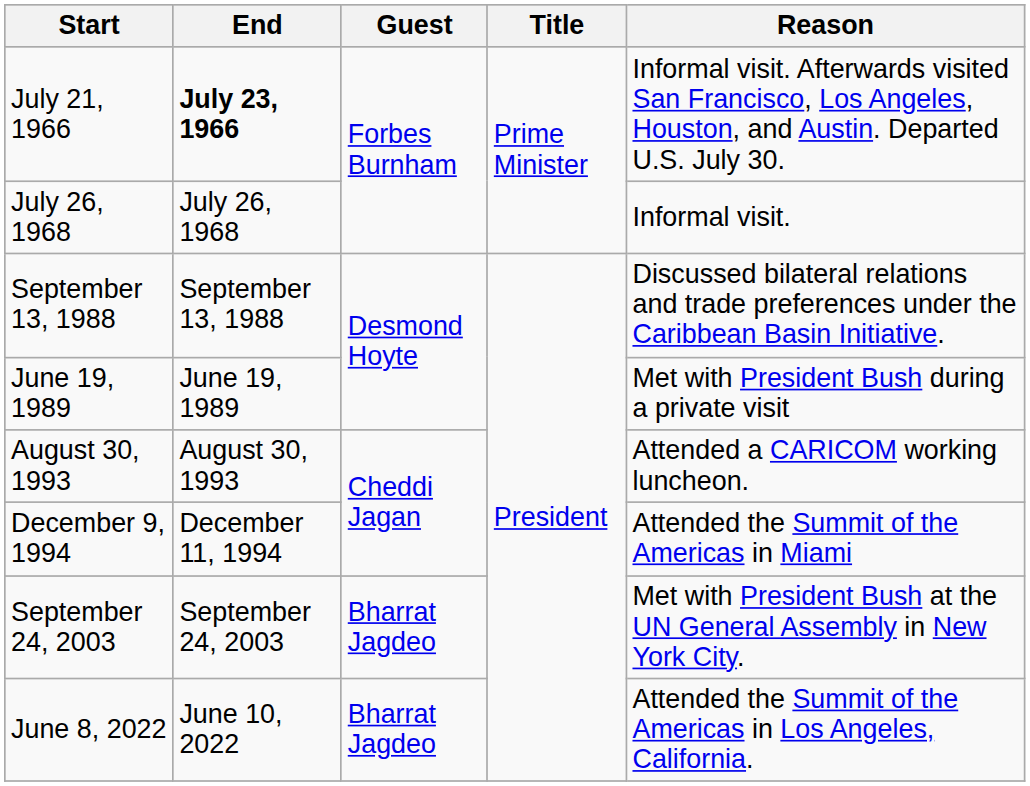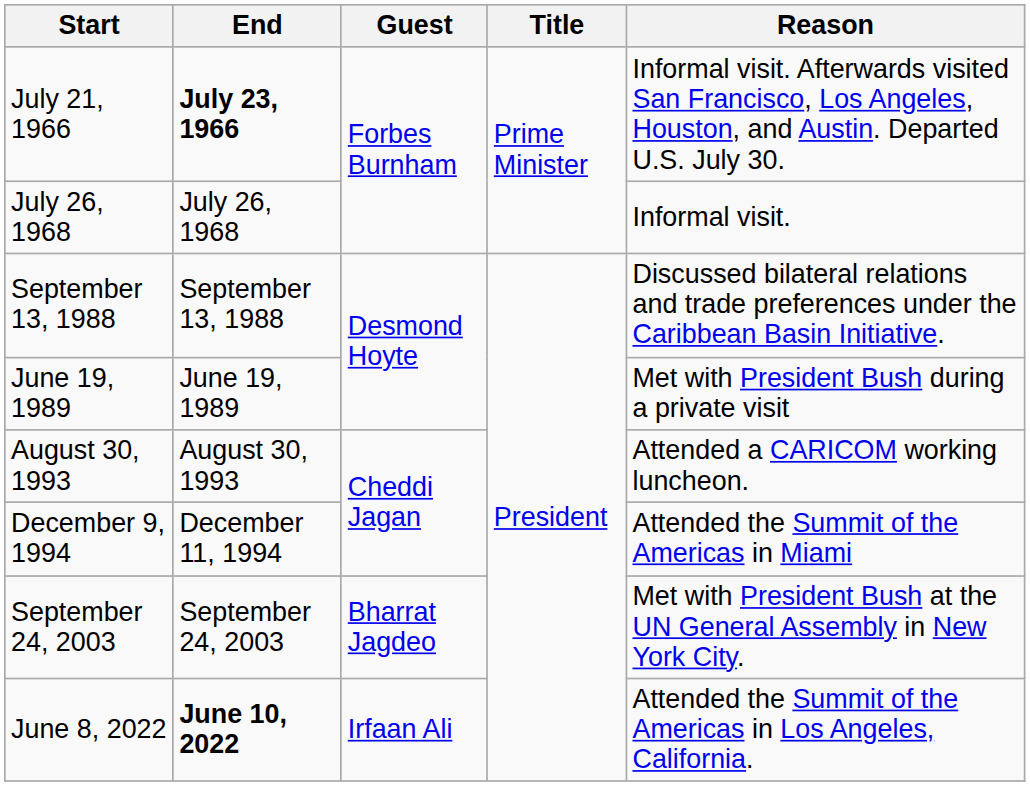(231, 729) normal -> (233, 729) bold
(392, 729) Bharrat Jagdeo -> (400, 729) Irfaan Ali
